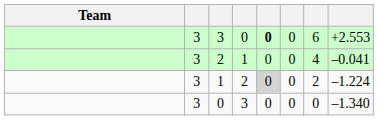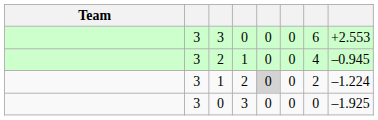(268, 37) bold -> (268, 37) normal
(351, 59) –0.041 -> (351, 59) –0.945
(351, 103) –1.340 -> (351, 103) –1.925
